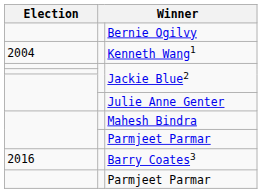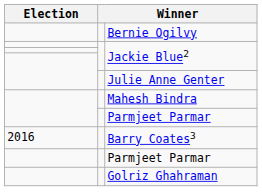- row: (21, 53)
+ row: (51, 176)
